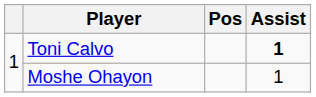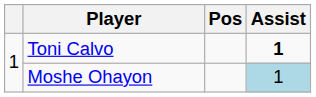(278, 77) no background -> (278, 77) lightblue background
